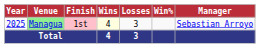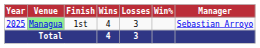(81, 24) pink background -> (81, 24) no background
(108, 24) lightyellow background -> (108, 24) no background
